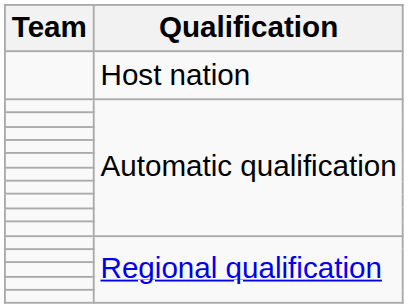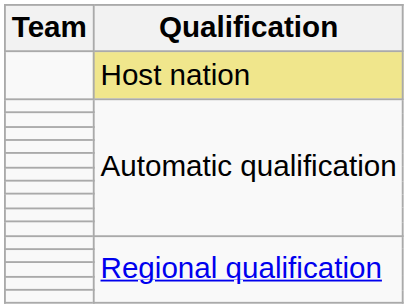(175, 74) no background -> (175, 74) khaki background
